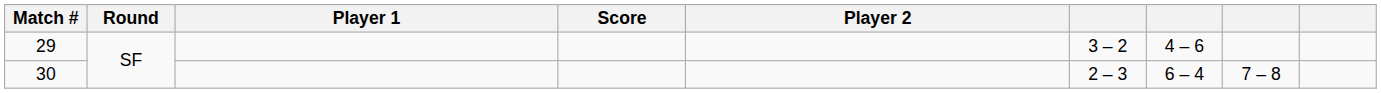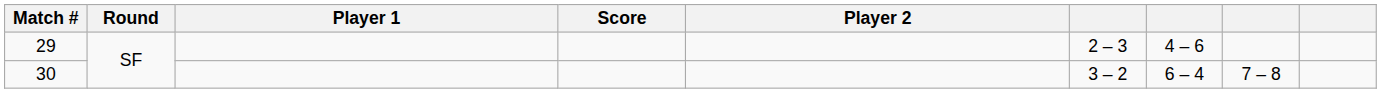(1108, 46) 3 – 2 -> (1108, 46) 2 – 3
(1108, 74) 2 – 3 -> (1108, 74) 3 – 2
